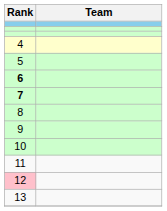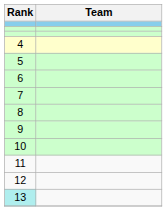(20, 78) bold -> (20, 78) normal
(20, 95) bold -> (20, 95) normal
(20, 180) pink background -> (20, 180) no background
(20, 197) no background -> (20, 197) paleturquoise background
